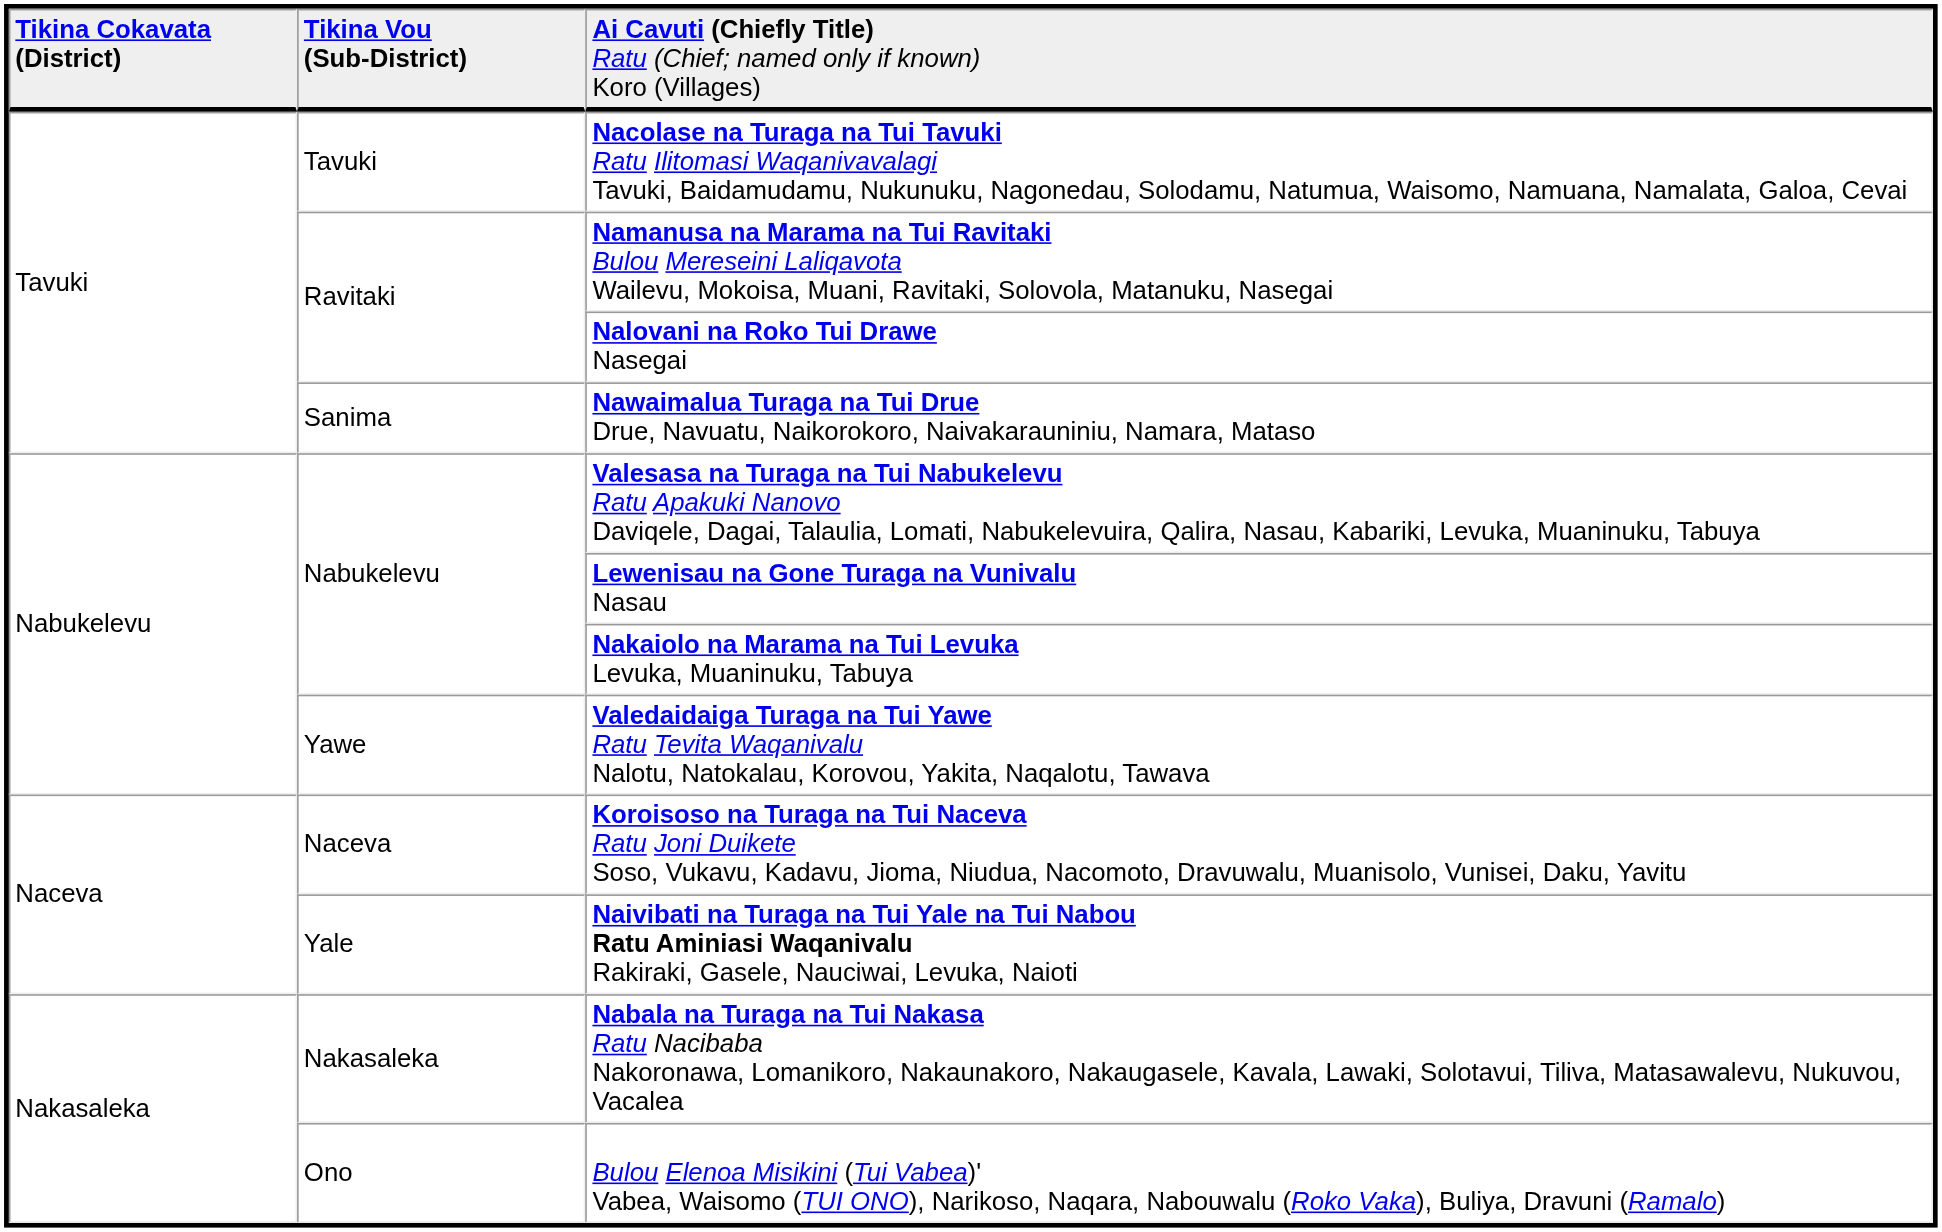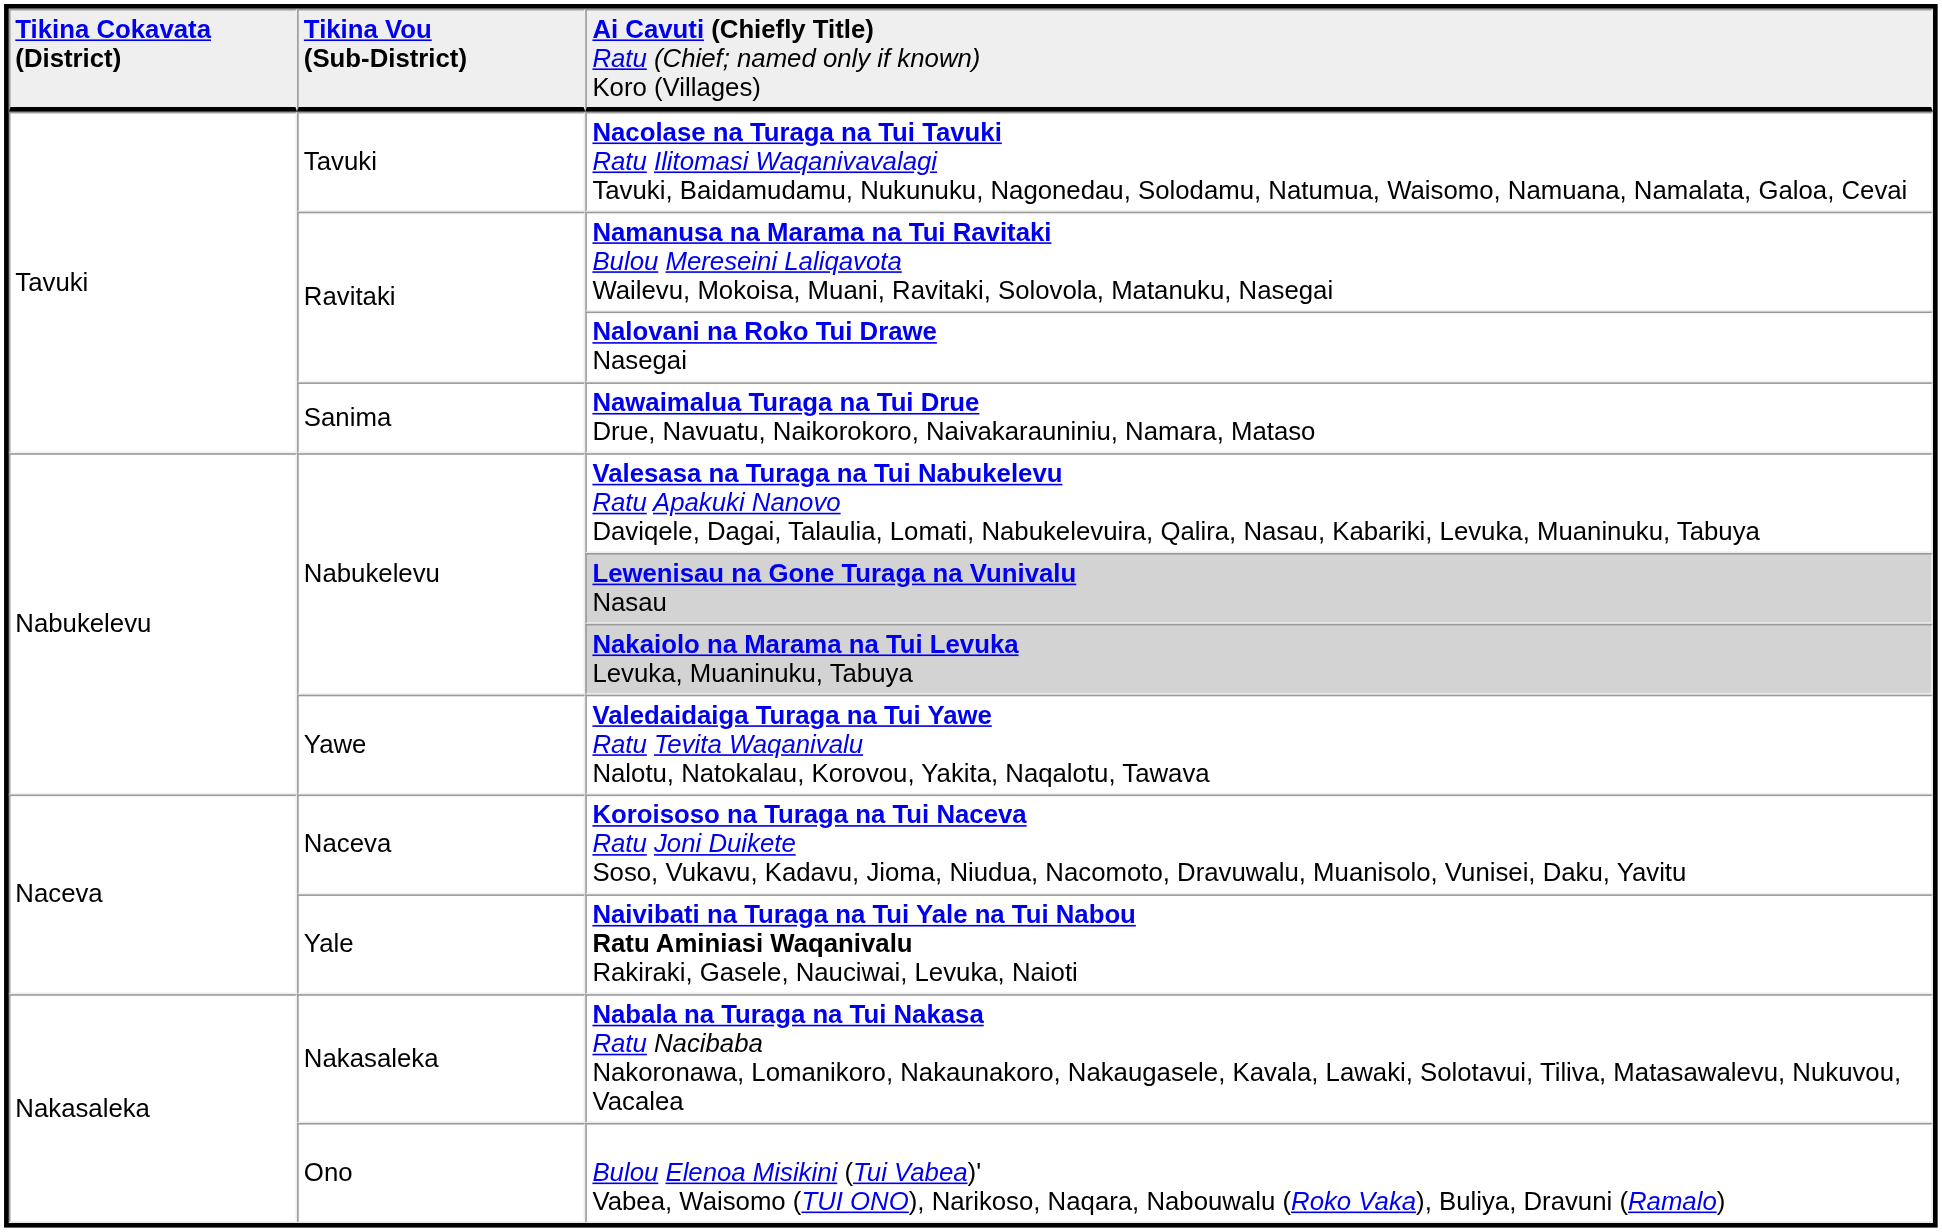(834, 588) no background -> (834, 588) lightgrey background
(805, 658) no background -> (805, 658) lightgrey background
